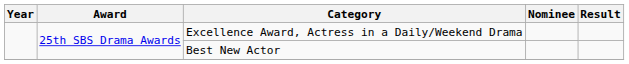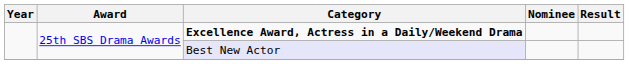(354, 32) normal -> (354, 32) bold
(233, 50) no background -> (233, 50) lavender background
